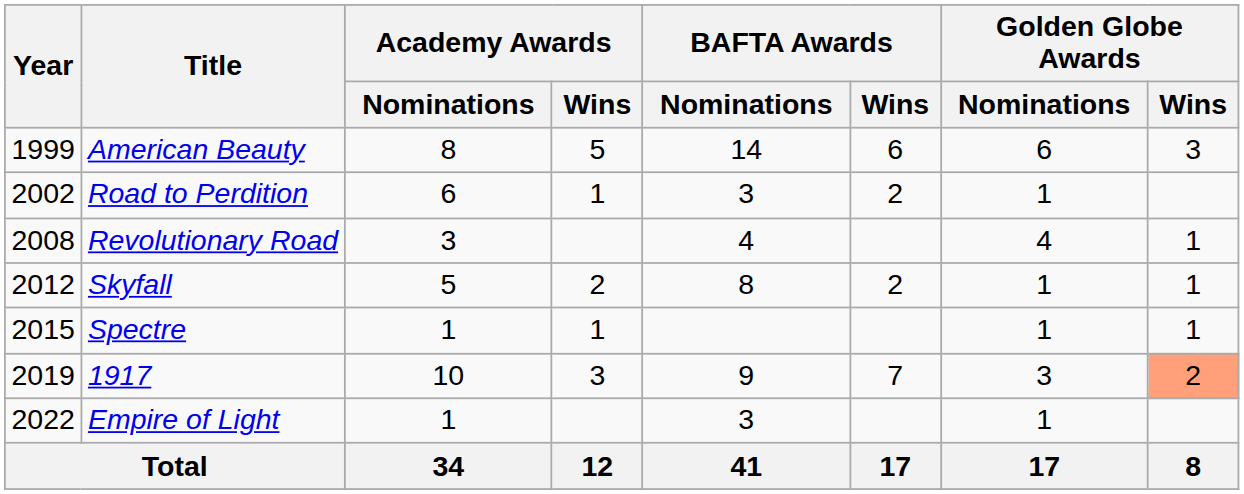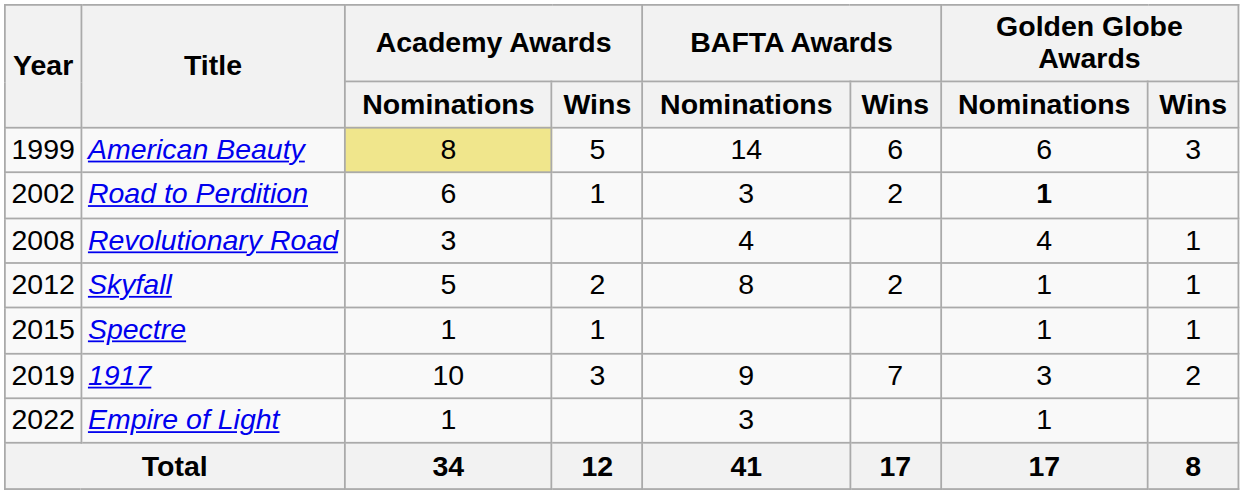(448, 149) no background -> (448, 149) khaki background
(1044, 194) normal -> (1044, 194) bold
(1193, 375) lightsalmon background -> (1193, 375) no background
